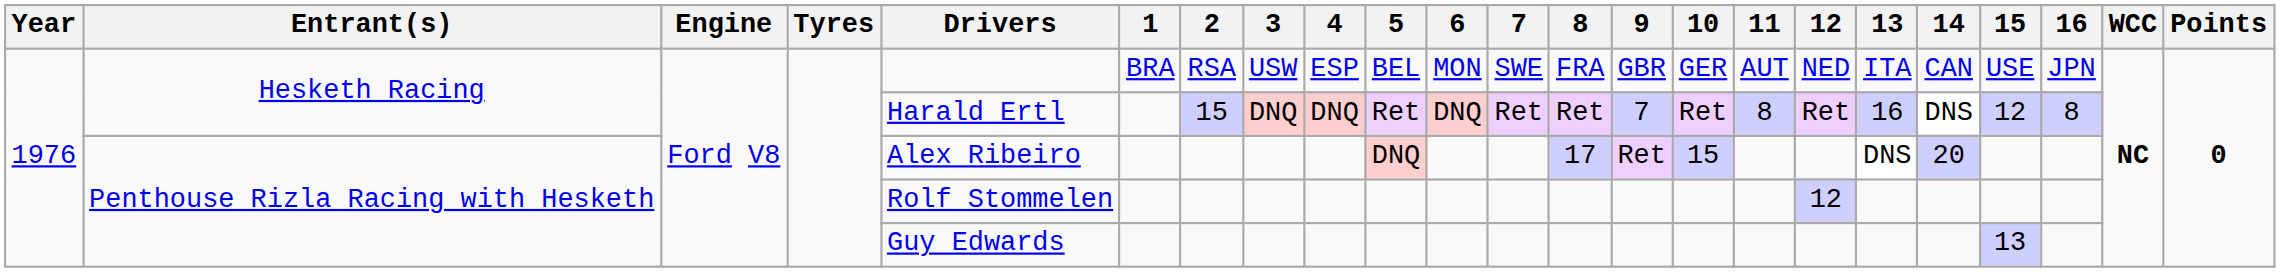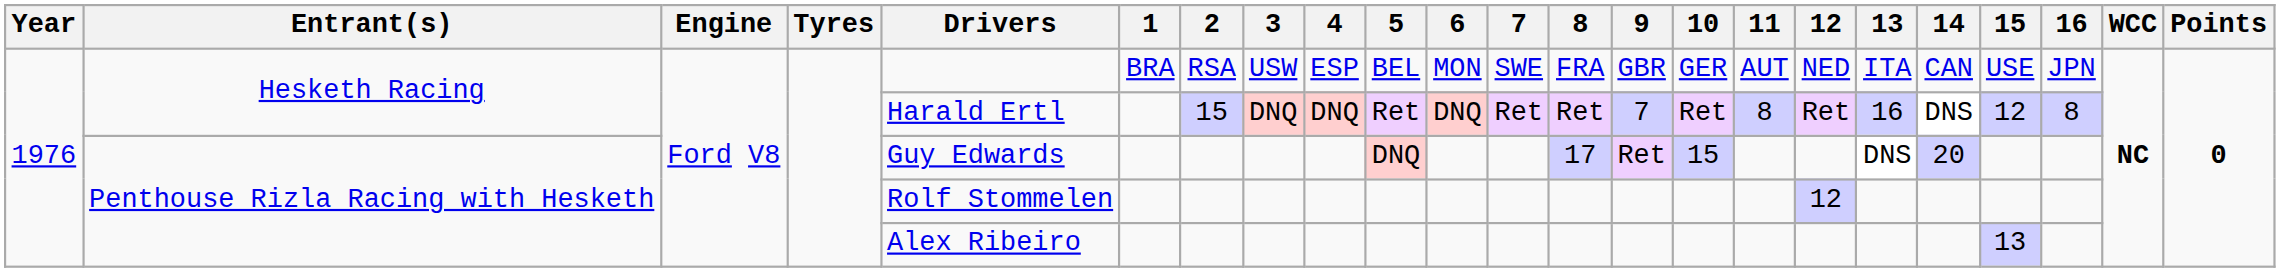(984, 158) Alex Ribeiro -> (976, 158) Guy Edwards
(976, 244) Guy Edwards -> (984, 244) Alex Ribeiro
